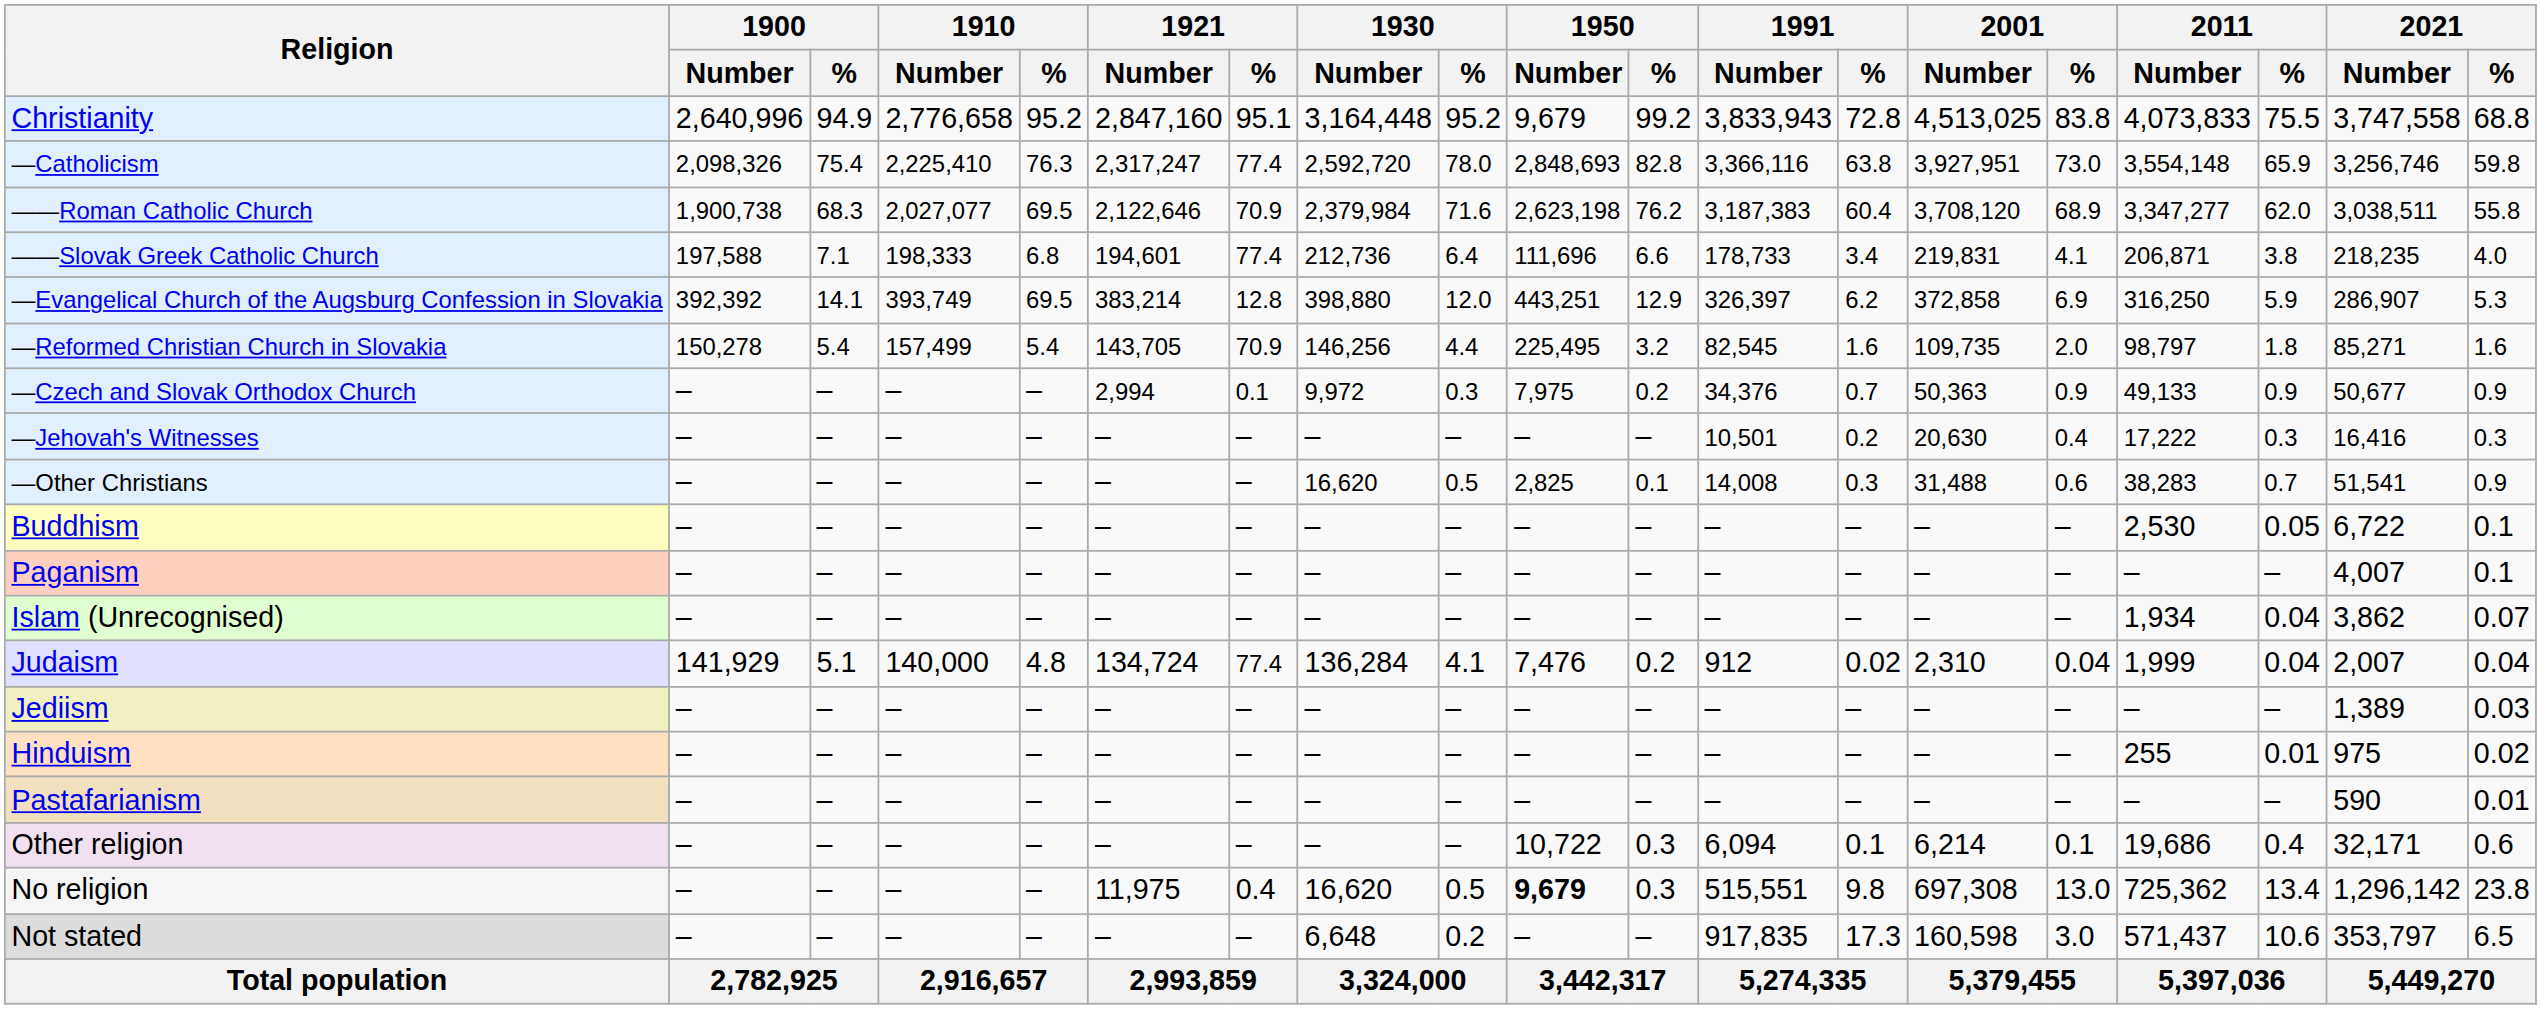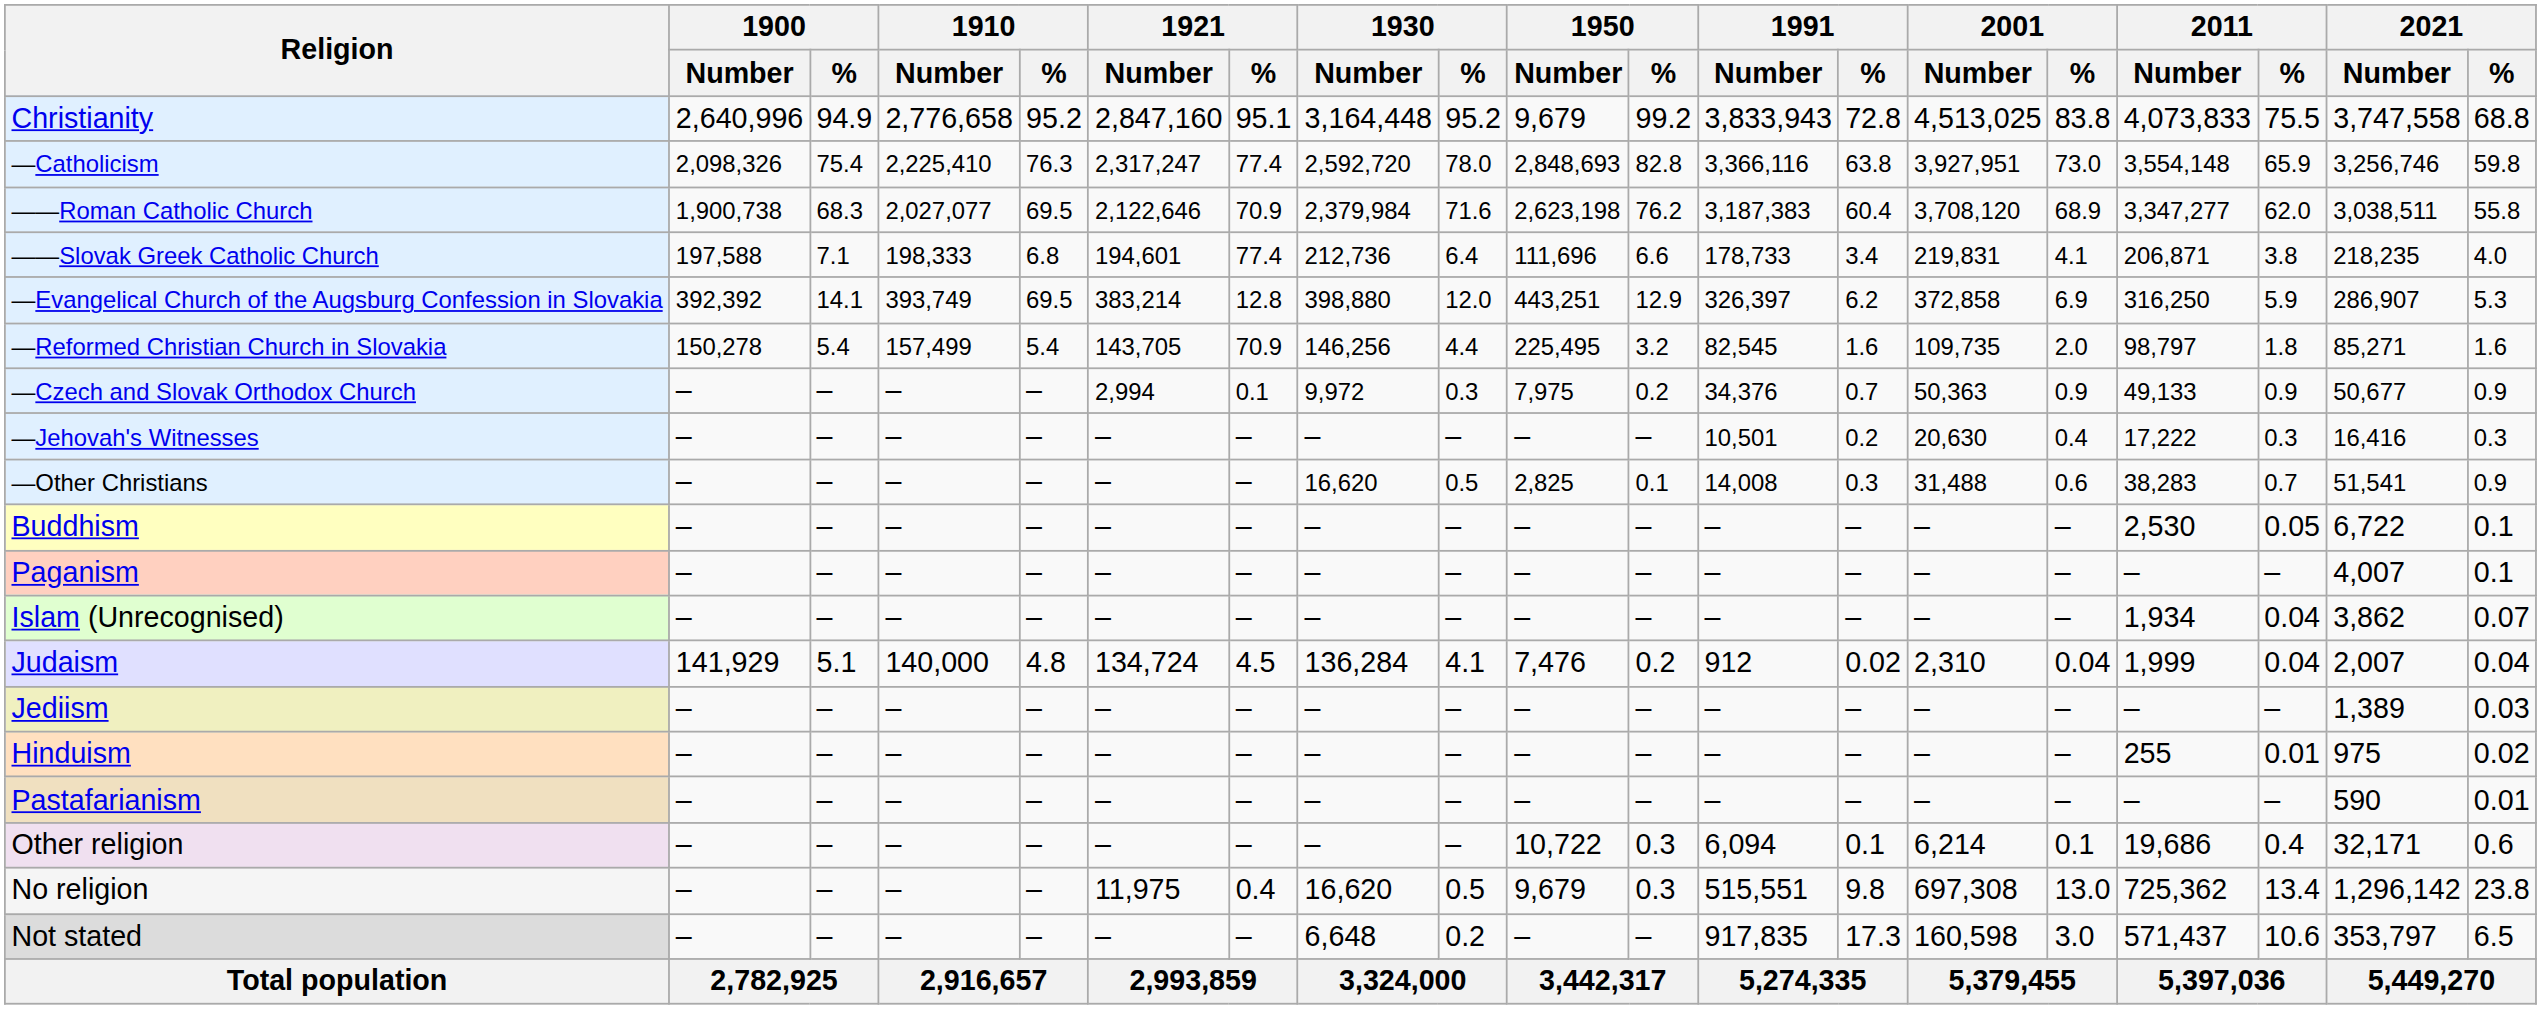(1259, 664) 77.4 -> (1256, 663) 4.5
(1550, 890) bold -> (1550, 890) normal
